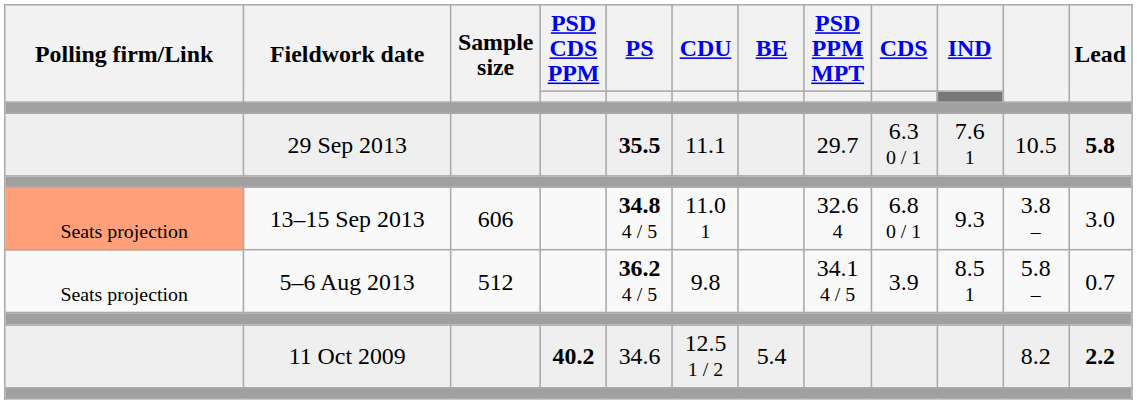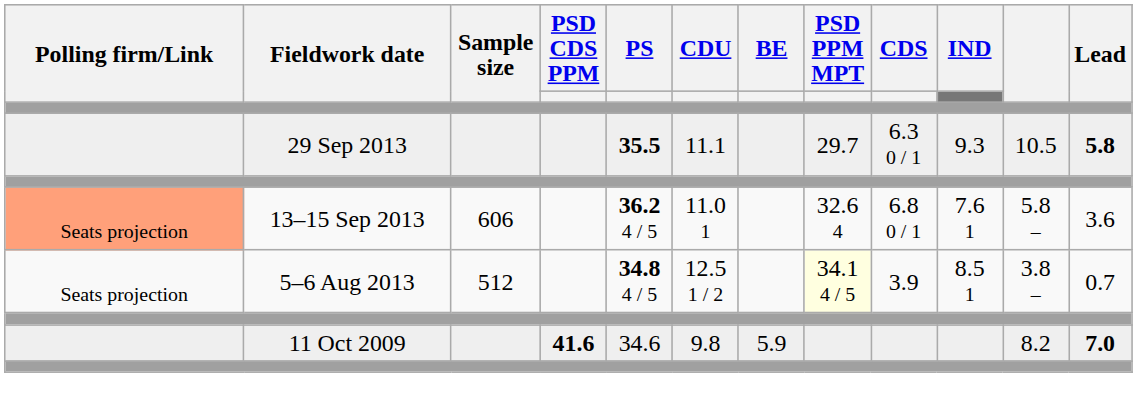(970, 143) 7.6 1 -> (970, 144) 9.3
(639, 217) 34.8 4 / 5 -> (639, 217) 36.2 4 / 5
(970, 218) 9.3 -> (970, 217) 7.6 1
(1036, 217) 3.8 – -> (1036, 217) 5.8 –
(1100, 218) 3.0 -> (1100, 218) 3.6
(639, 280) 36.2 4 / 5 -> (639, 280) 34.8 4 / 5
(706, 281) 9.8 -> (706, 280) 12.5 1 / 2
(838, 280) no background -> (838, 280) lightyellow background
(1036, 280) 5.8 – -> (1036, 280) 3.8 –
(573, 355) 40.2 -> (573, 342) 41.6
(706, 354) 12.5 1 / 2 -> (706, 342) 9.8
(772, 355) 5.4 -> (772, 342) 5.9
(1100, 355) 2.2 -> (1100, 342) 7.0
